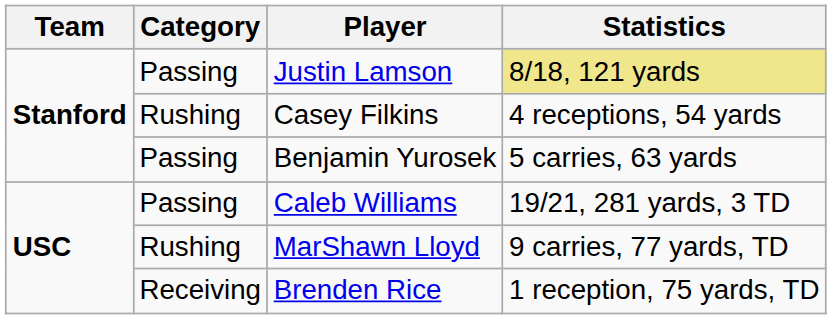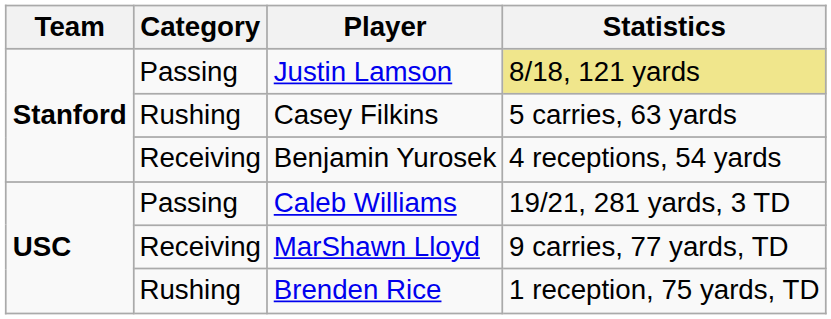(645, 114) 4 receptions, 54 yards -> (623, 114) 5 carries, 63 yards
(189, 158) Passing -> (200, 158) Receiving
(623, 158) 5 carries, 63 yards -> (645, 158) 4 receptions, 54 yards
(190, 246) Rushing -> (200, 246) Receiving
(200, 290) Receiving -> (190, 290) Rushing
